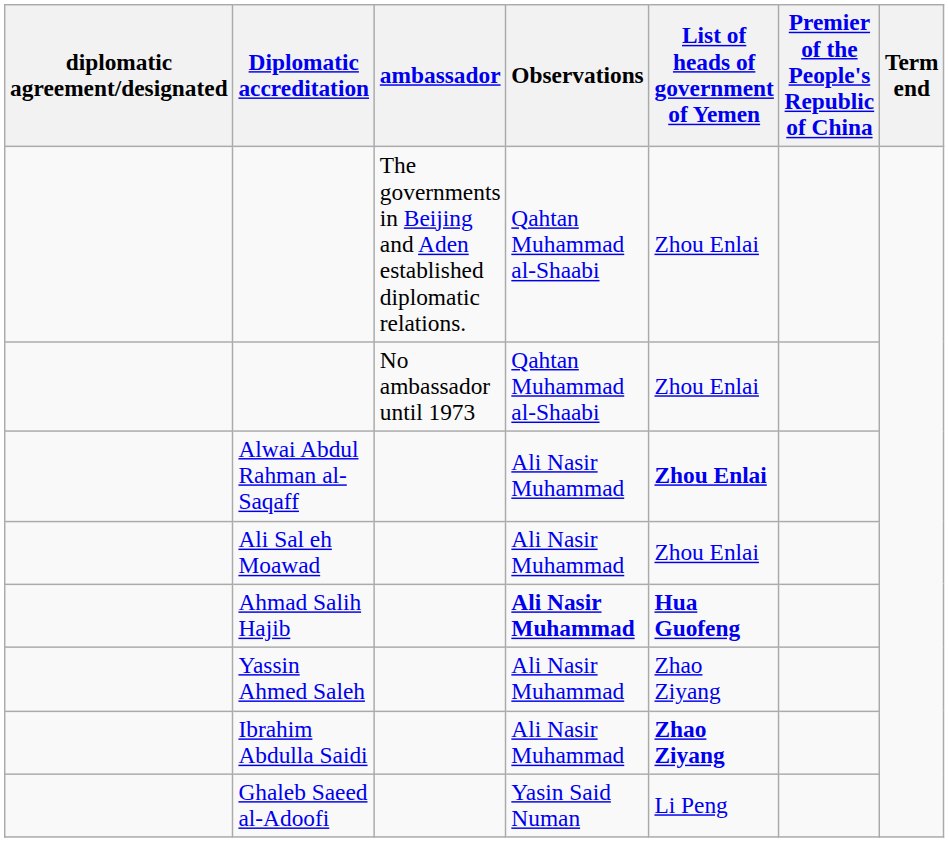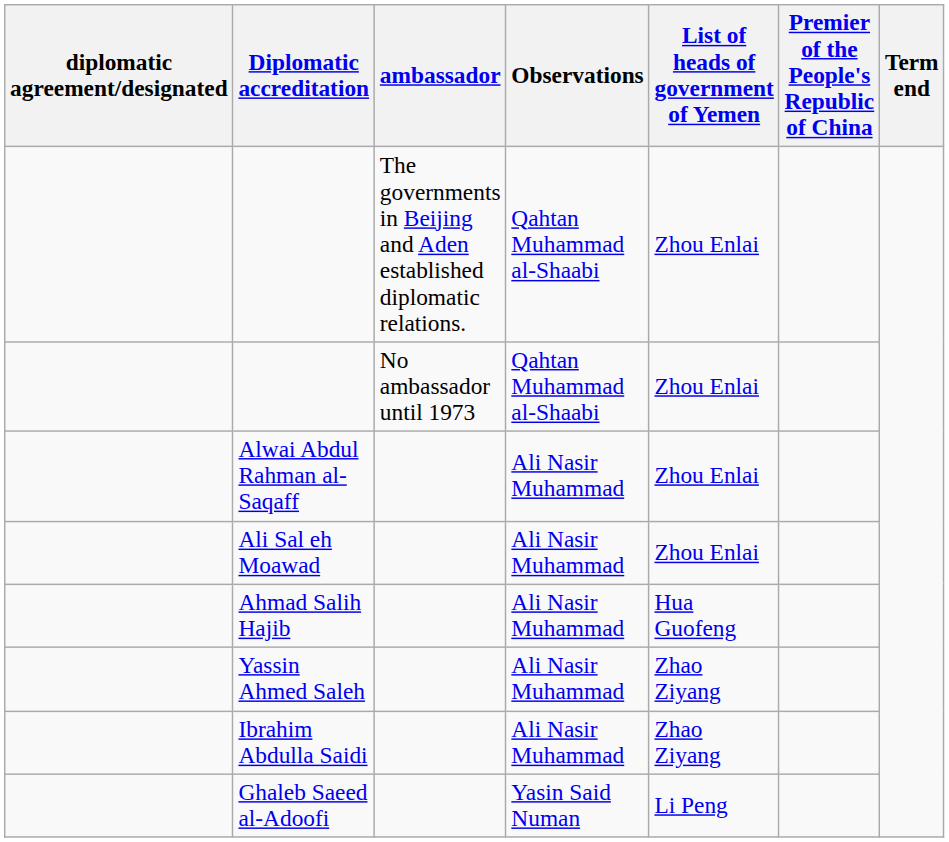(711, 475) bold -> (707, 475) normal
(573, 615) bold -> (568, 615) normal
(697, 615) bold -> (695, 615) normal
(690, 742) bold -> (688, 742) normal
